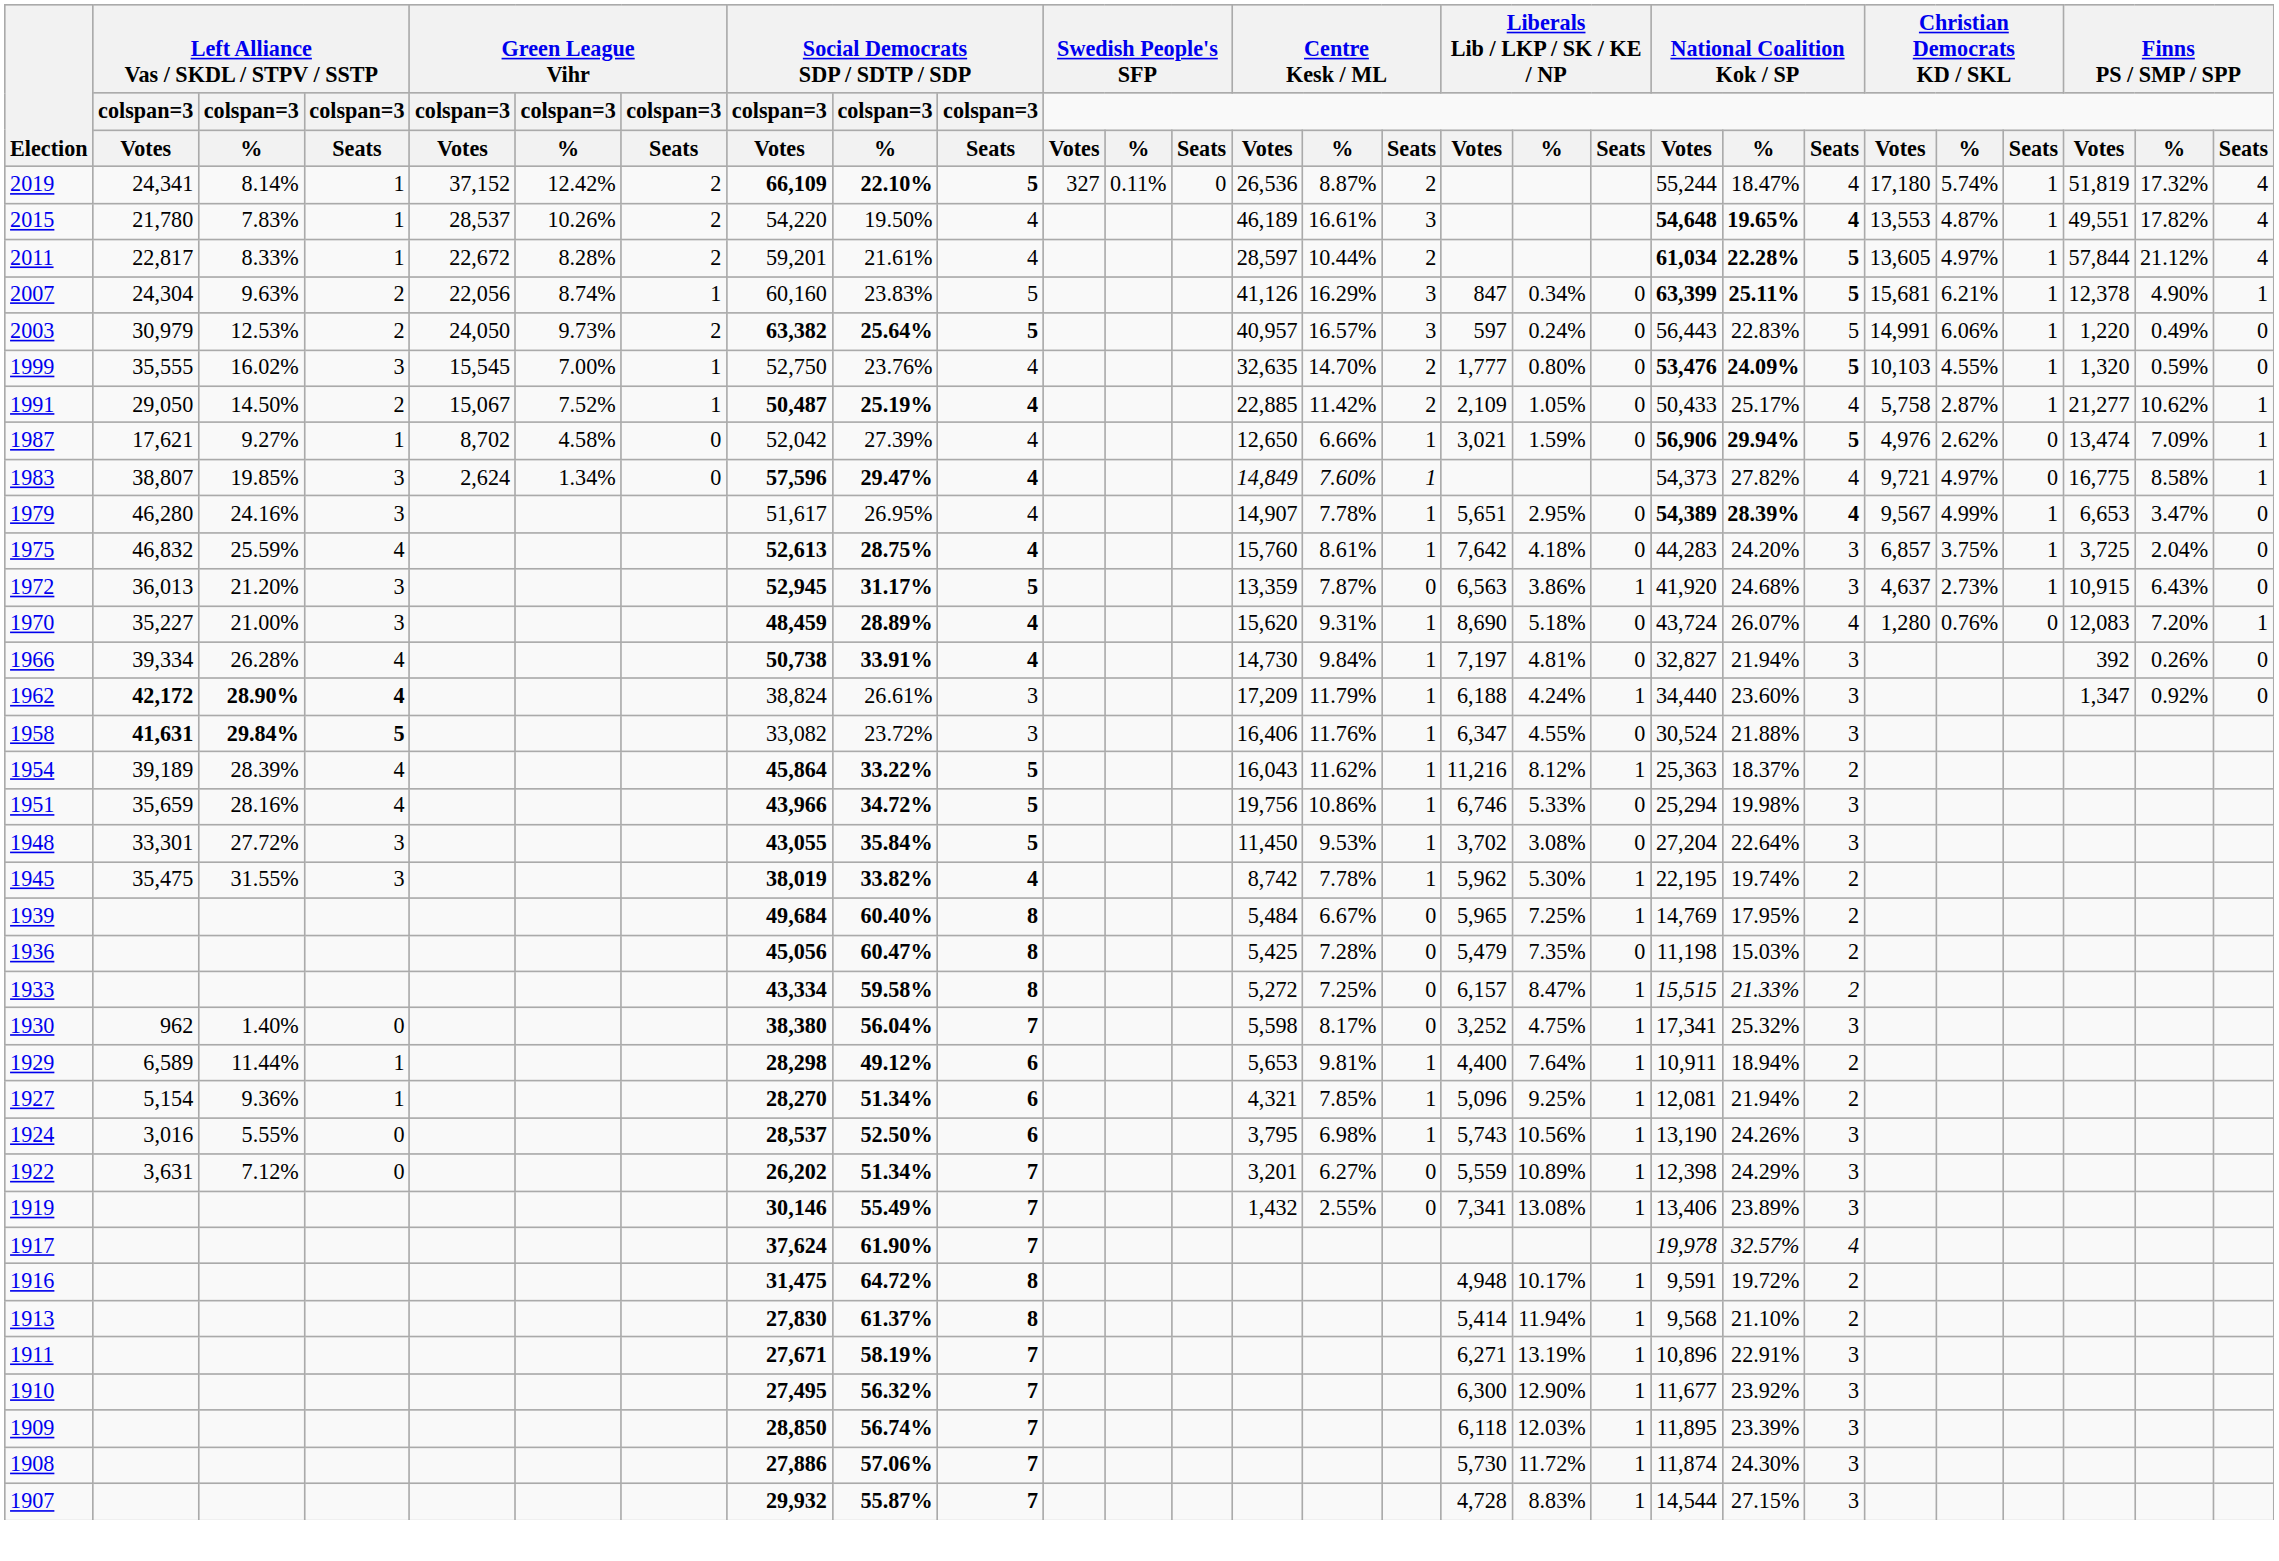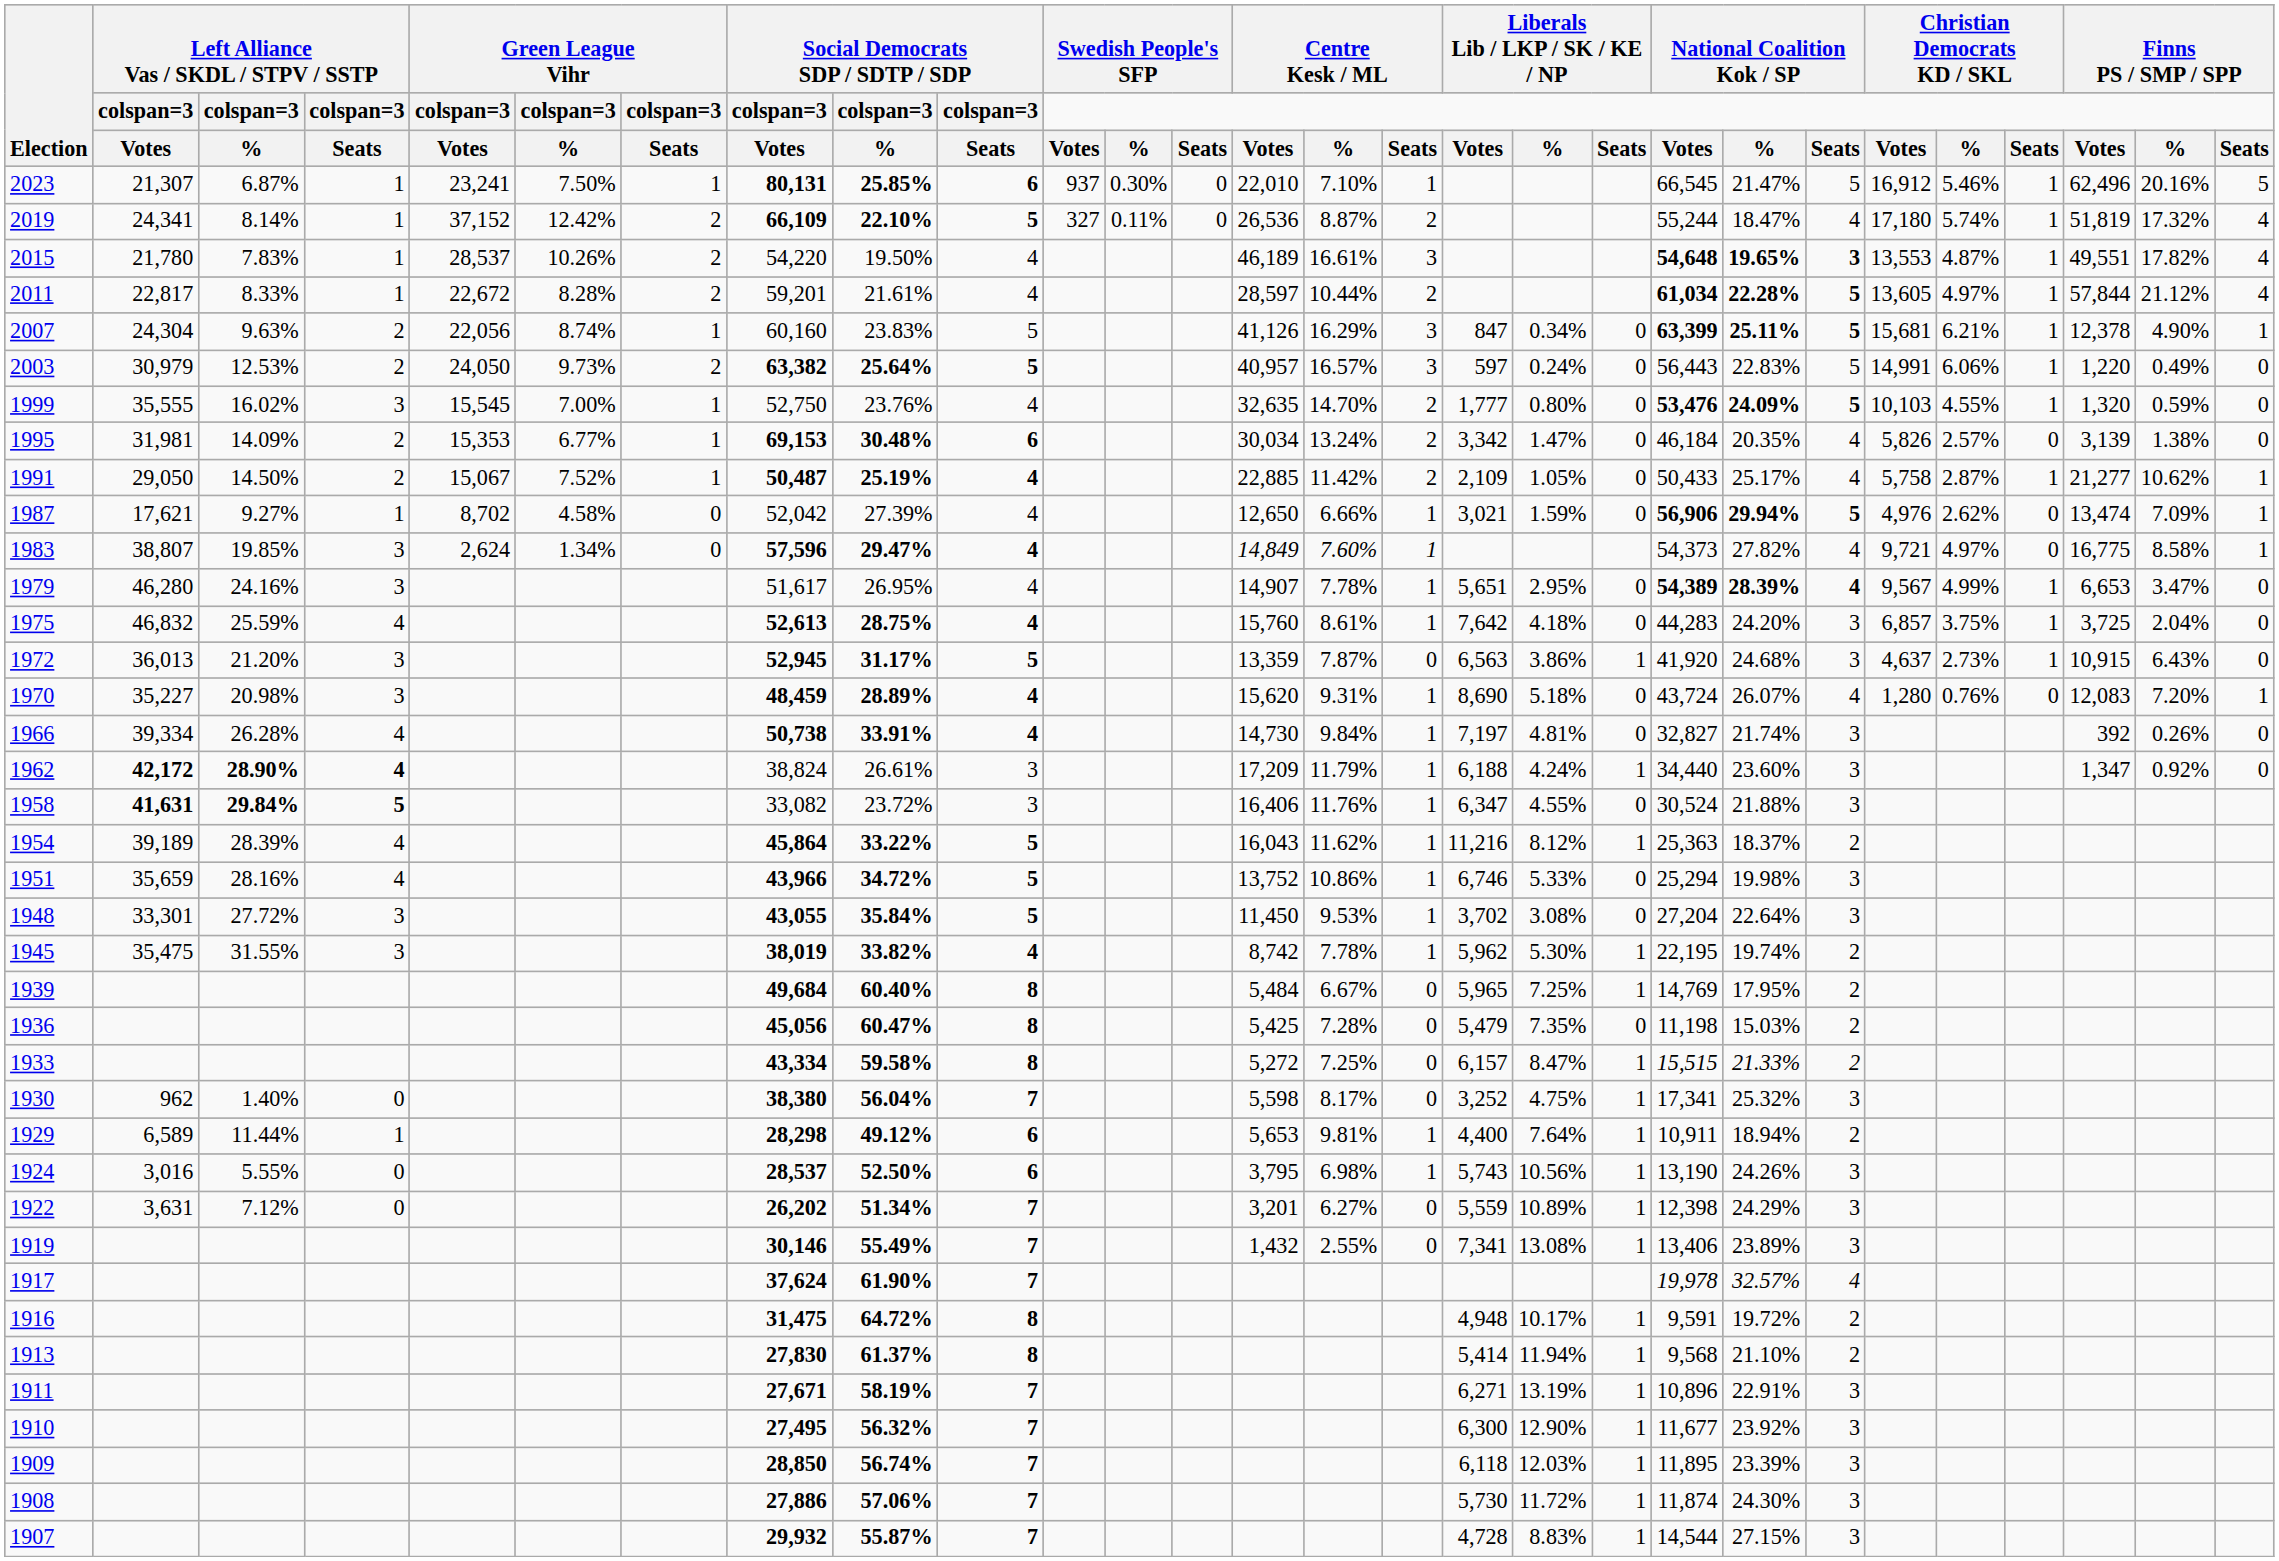+ row: (32, 184)
(1854, 220) 4 -> (1854, 257) 3
+ row: (32, 440)
(265, 623) 21.00% -> (265, 696) 20.98%
(1765, 659) 21.94% -> (1766, 732) 21.74%
(1267, 806) 19,756 -> (1268, 879) 13,752
- row: (32, 1098)
